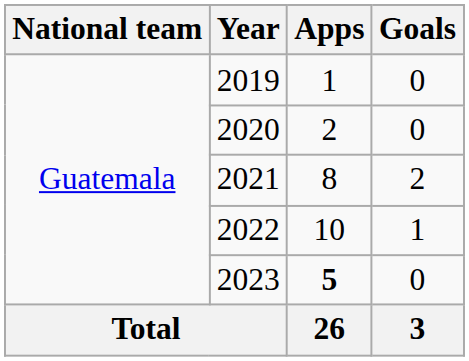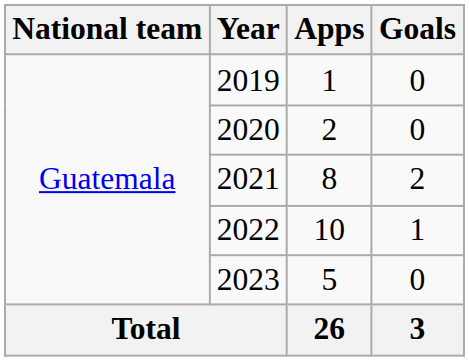(329, 279) bold -> (329, 279) normal
